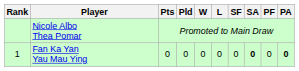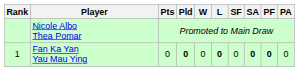(186, 55) normal -> (186, 55) bold
(220, 55) normal -> (220, 55) bold
(269, 55) normal -> (269, 55) bold
(286, 55) bold -> (286, 55) normal
